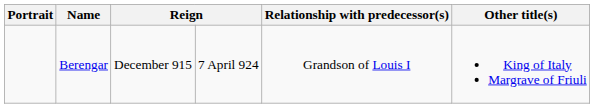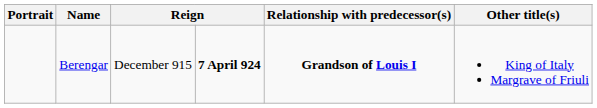(228, 64) normal -> (229, 64) bold
(357, 64) normal -> (359, 64) bold
